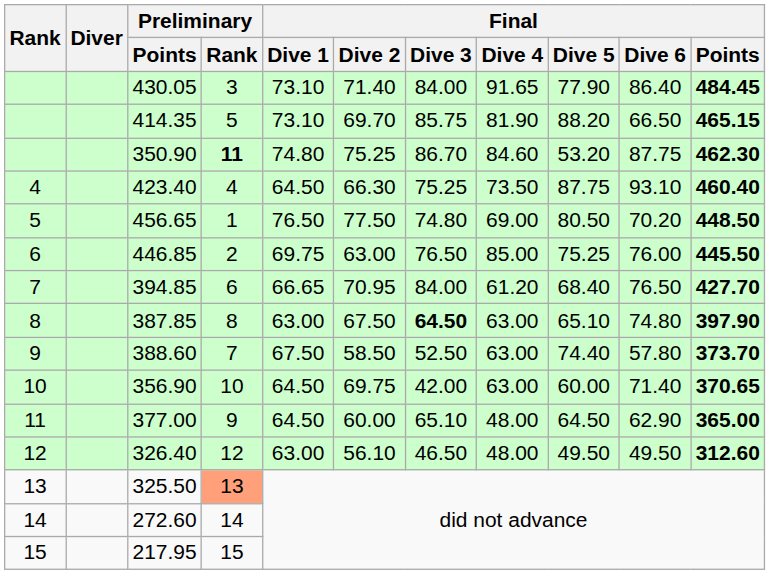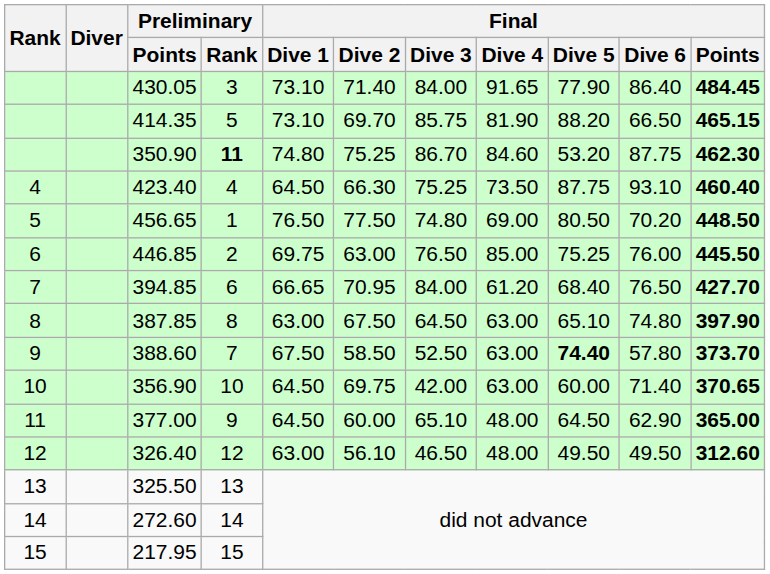(441, 320) bold -> (441, 320) normal
(584, 353) normal -> (584, 353) bold
(232, 486) lightsalmon background -> (232, 486) no background
